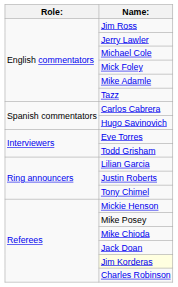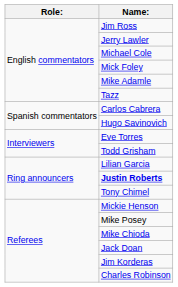(129, 178) normal -> (132, 178) bold
(127, 261) lightyellow background -> (127, 261) no background
